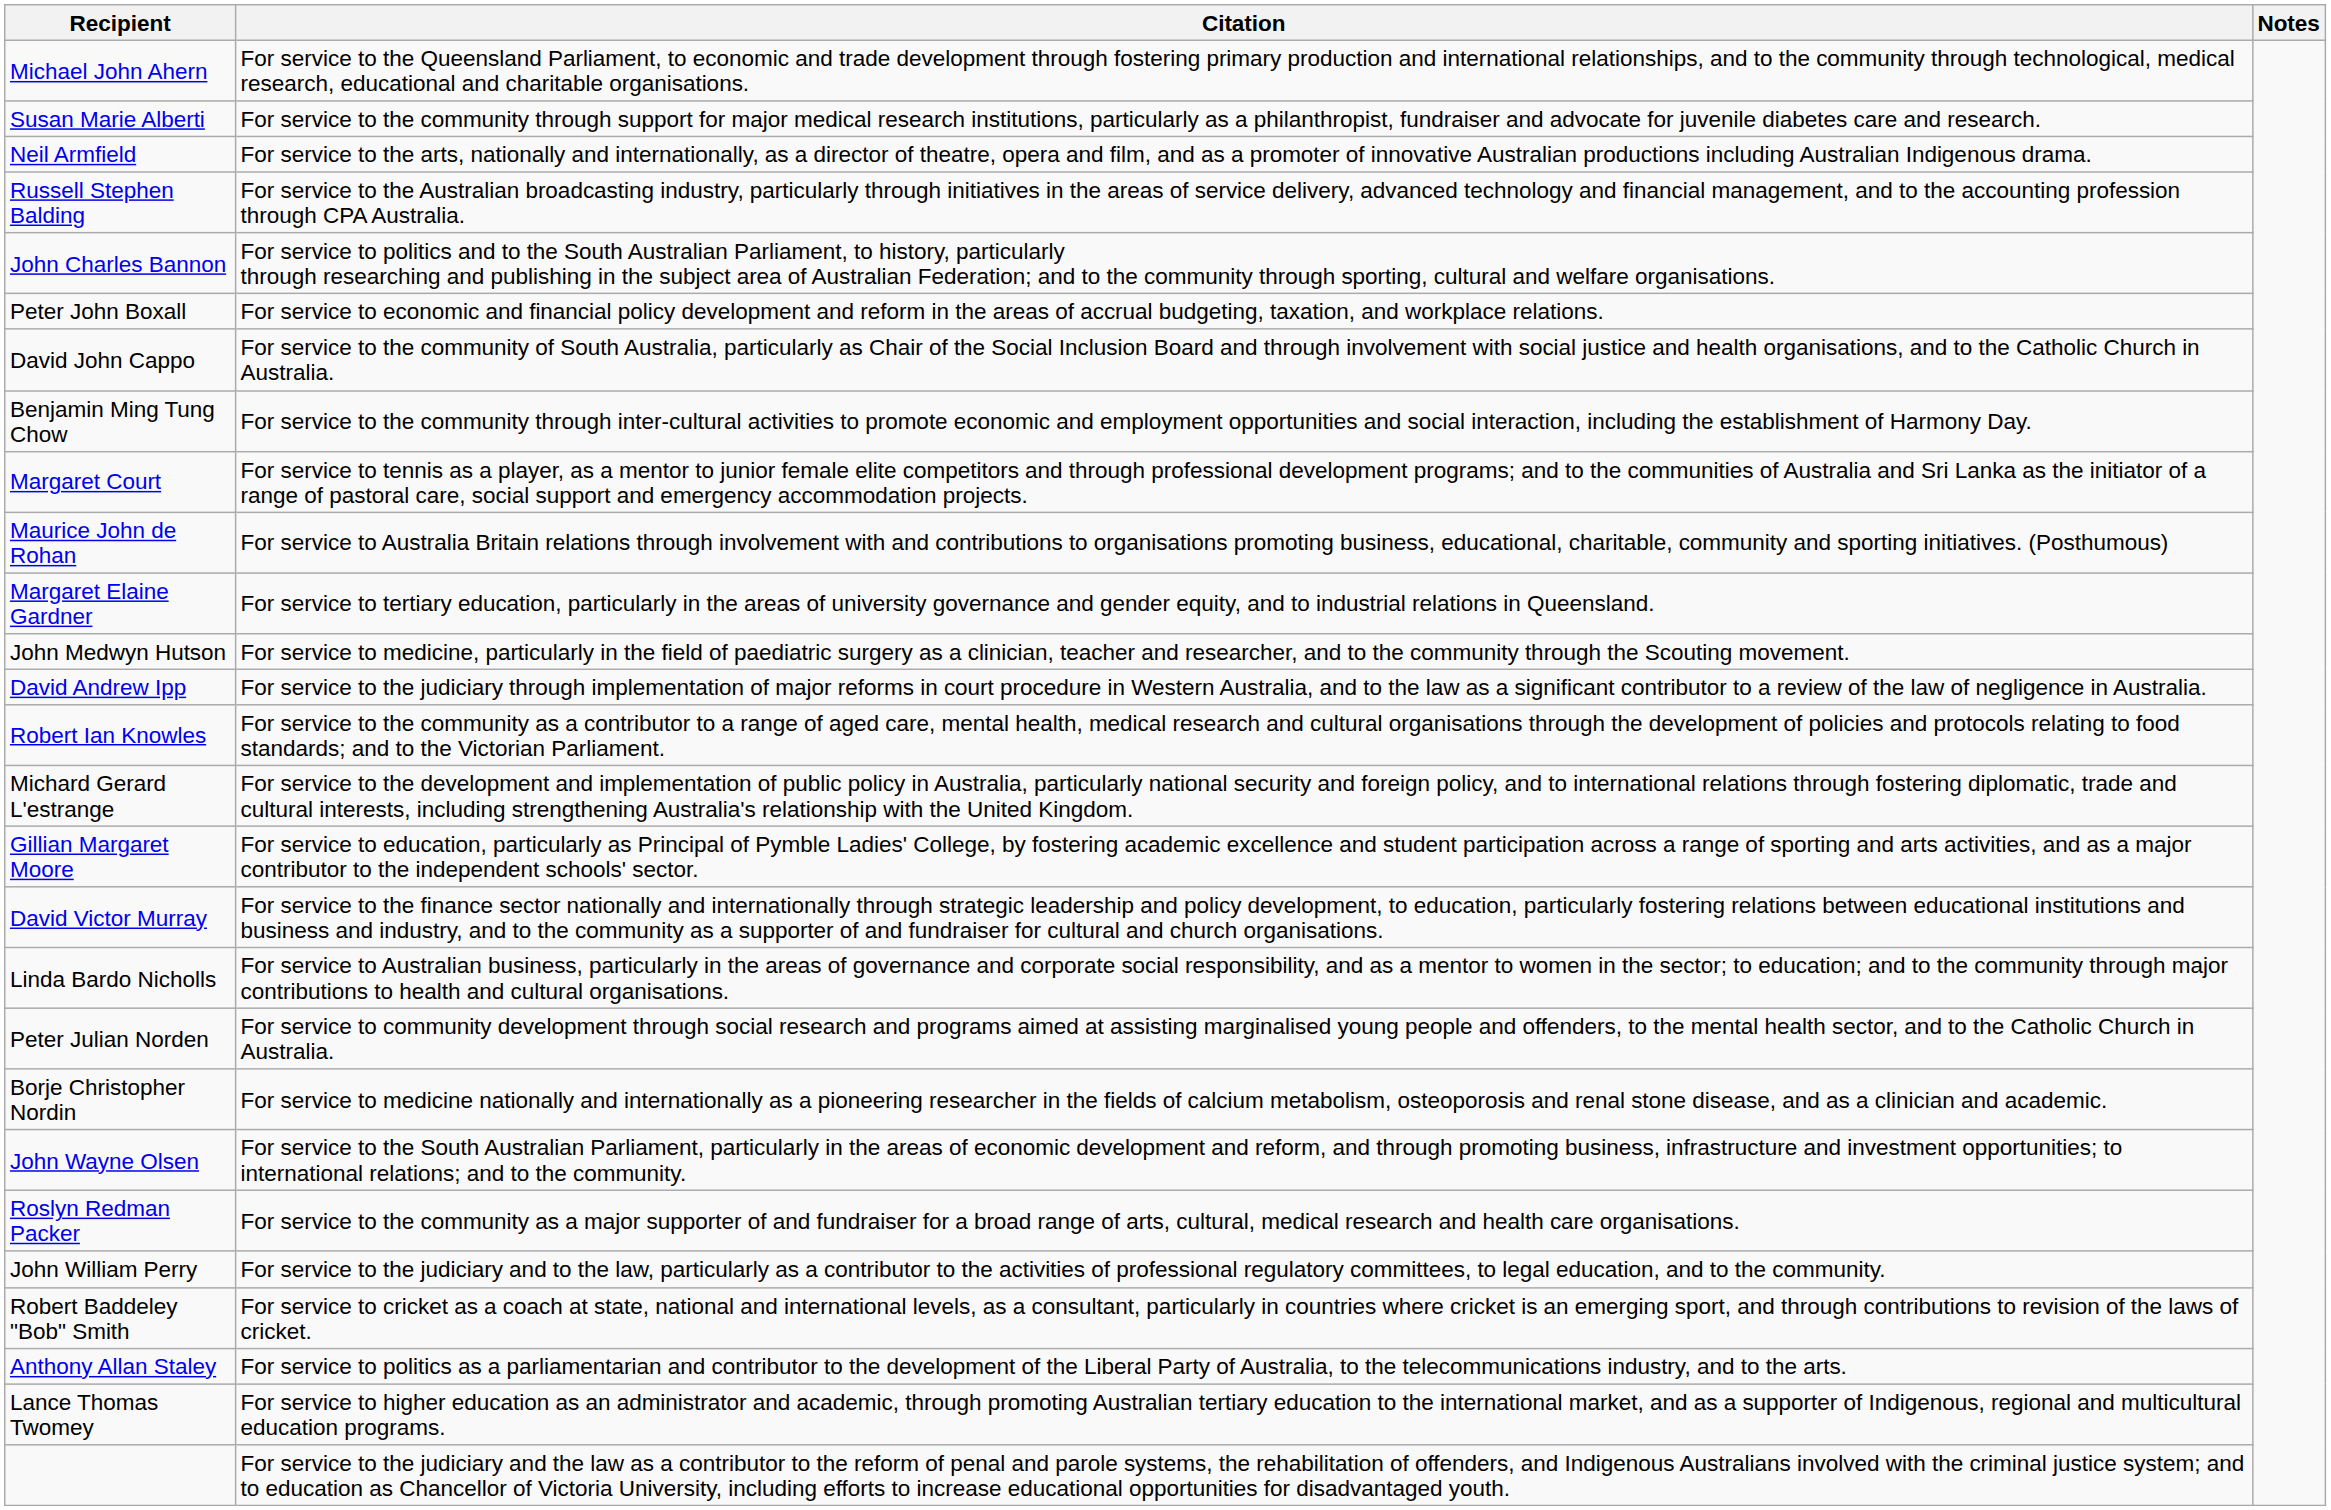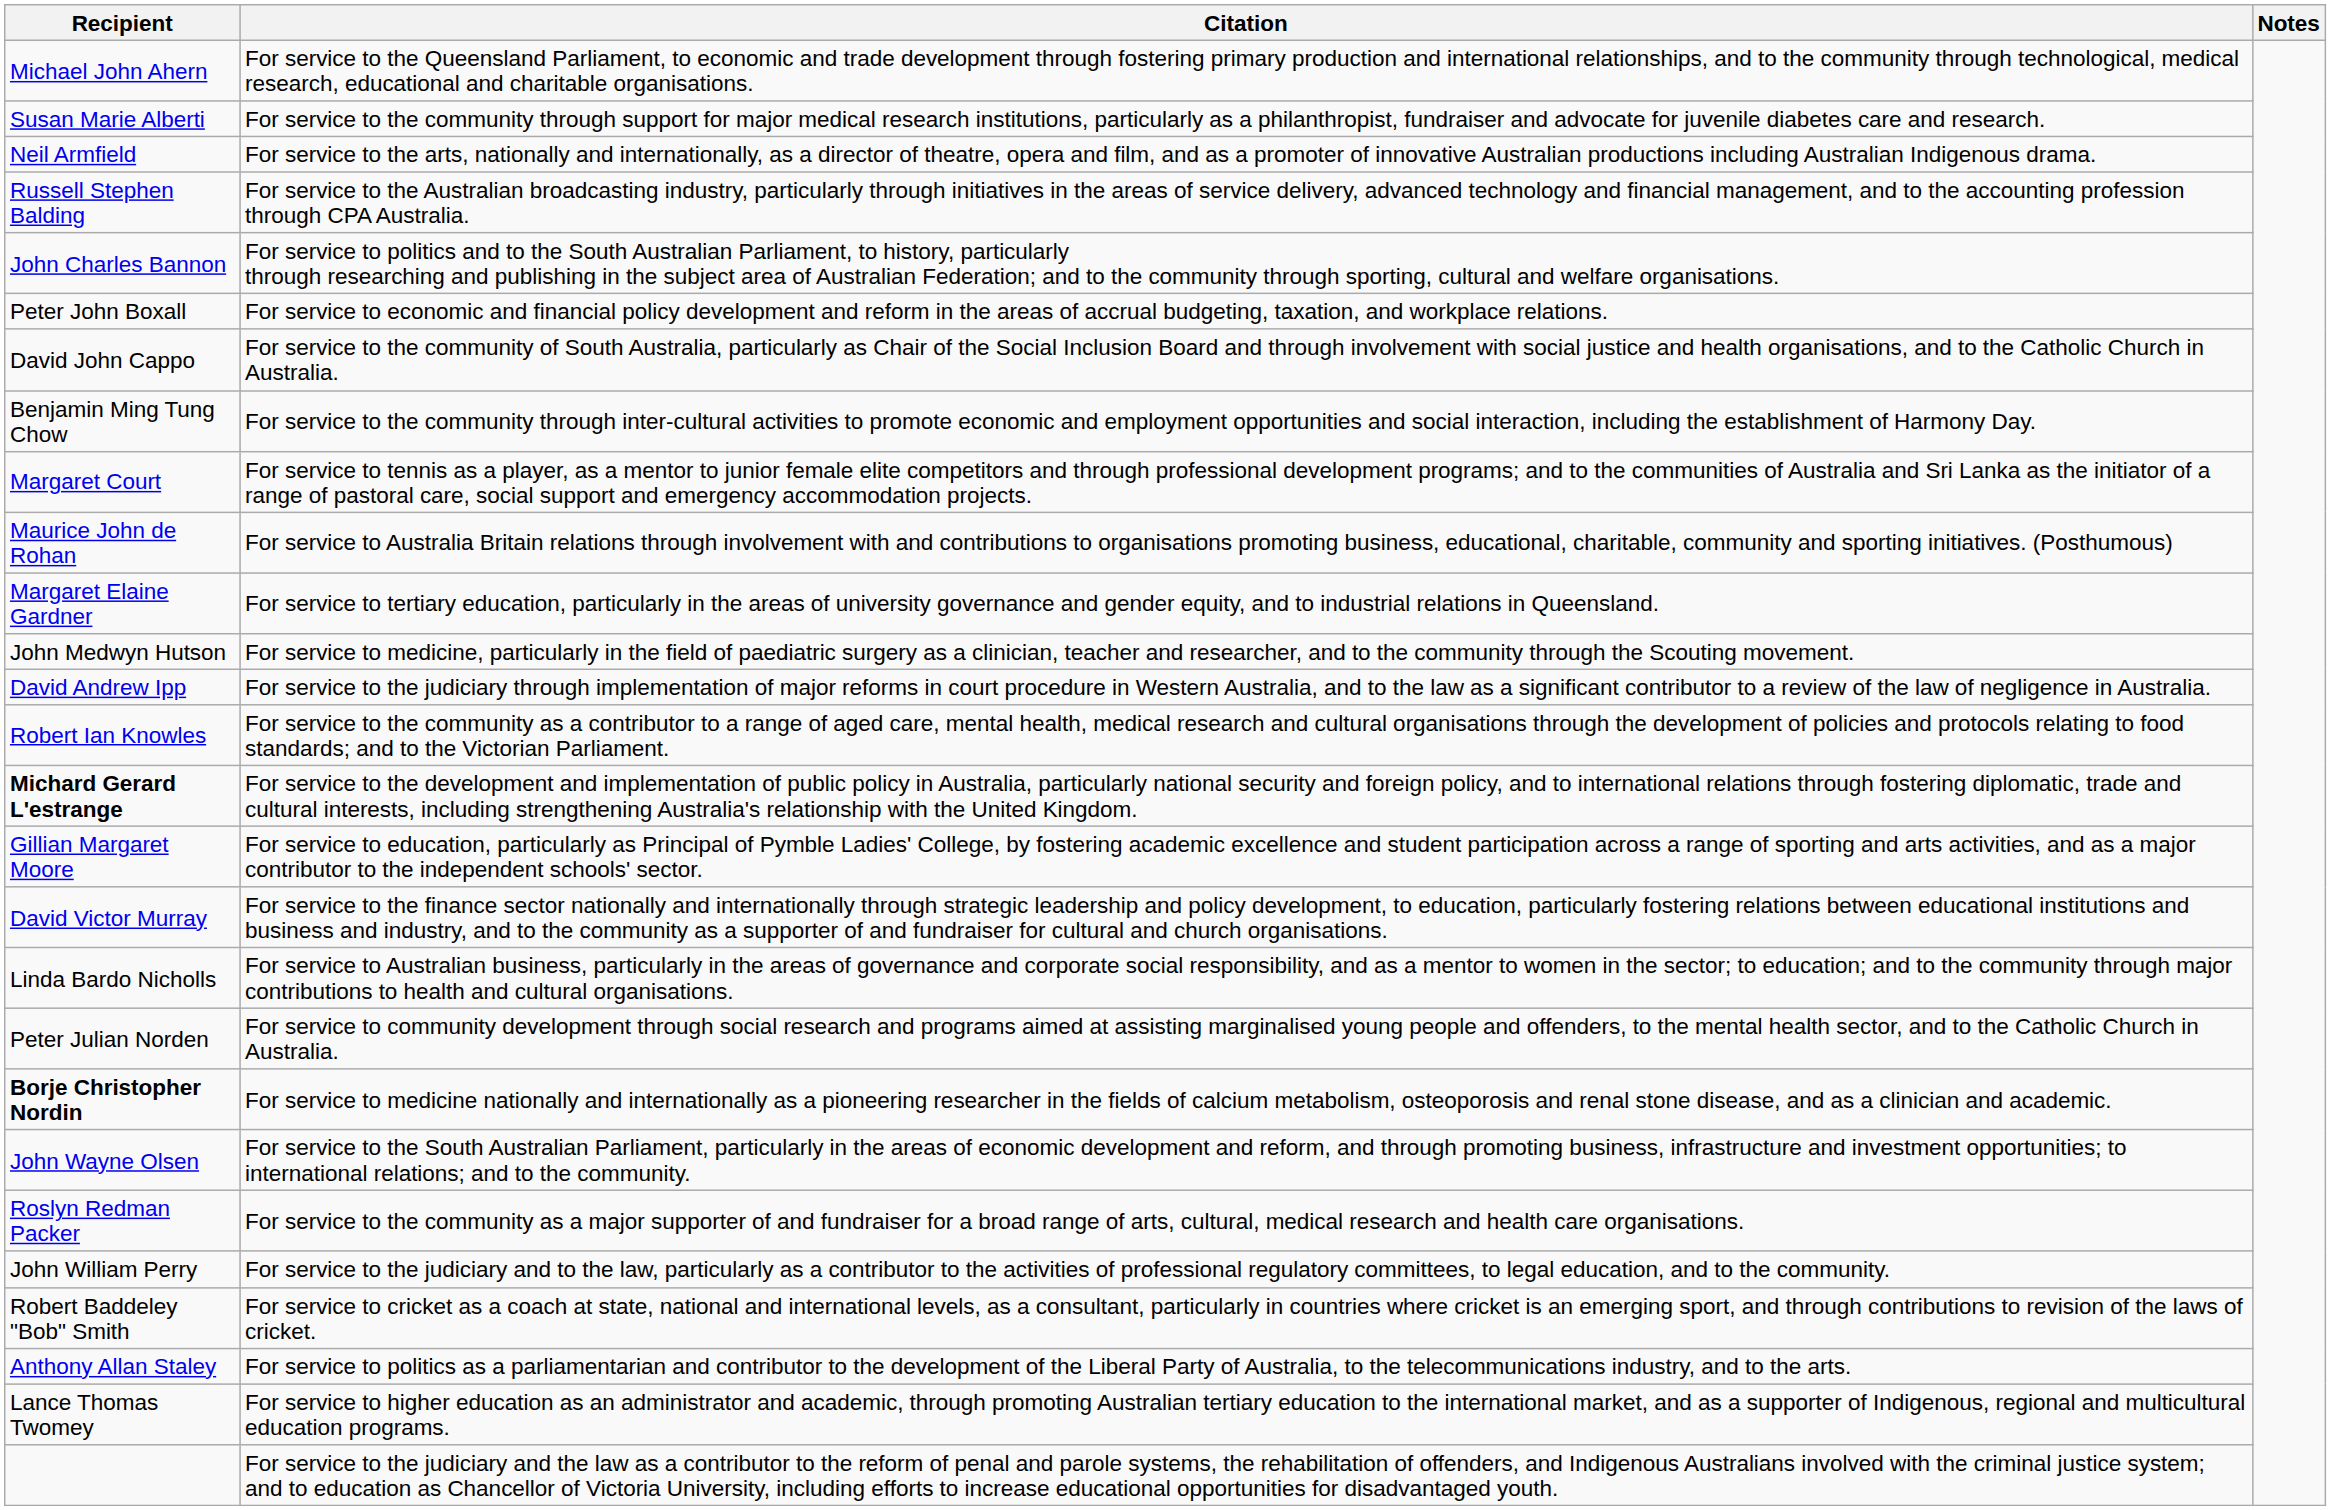(88, 796) normal -> (93, 796) bold
(97, 1100) normal -> (106, 1100) bold
